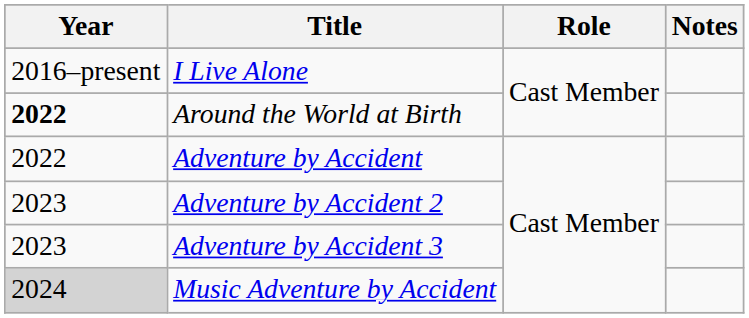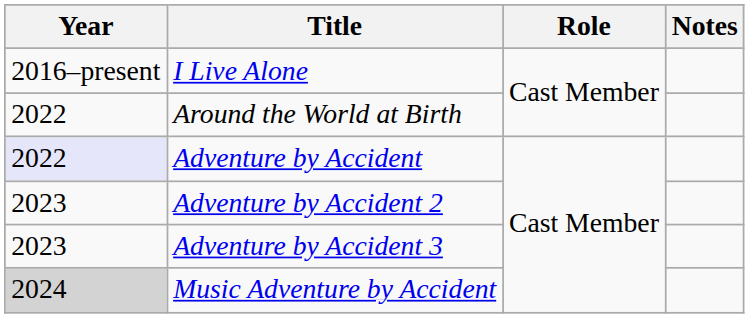(39, 114) bold -> (39, 114) normal
(39, 158) no background -> (39, 158) lavender background
